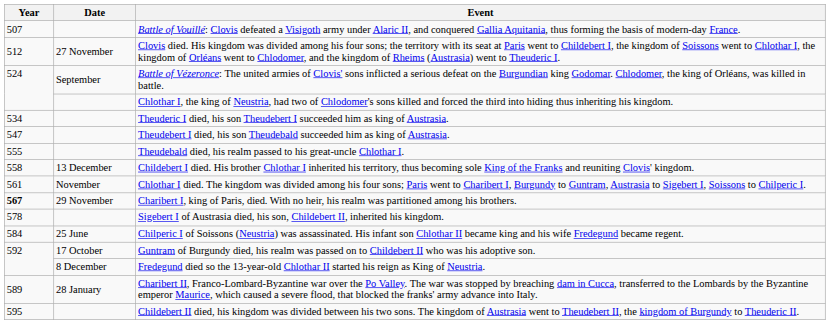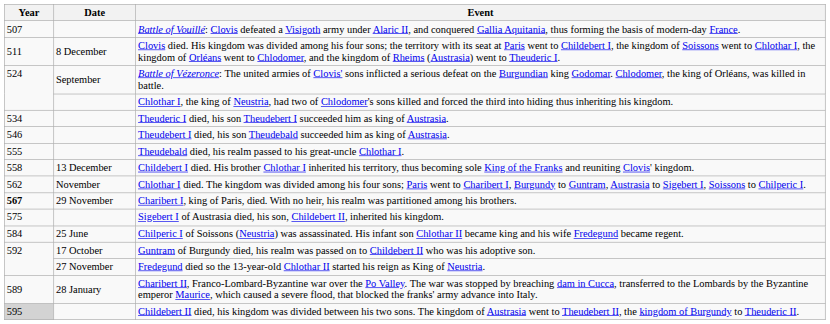(15, 51) 512 -> (14, 51) 511
(84, 51) 27 November -> (81, 51) 8 December
(15, 135) 547 -> (15, 135) 546
(15, 184) 561 -> (15, 184) 562
(15, 217) 578 -> (15, 217) 575
(81, 267) 8 December -> (84, 267) 27 November
(15, 311) no background -> (15, 311) lightgrey background
